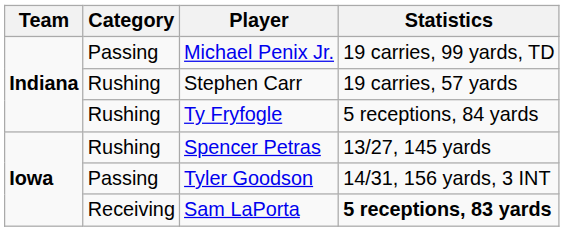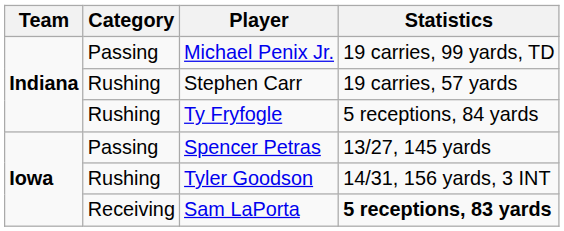(124, 146) Rushing -> (123, 146) Passing
(123, 178) Passing -> (124, 178) Rushing
